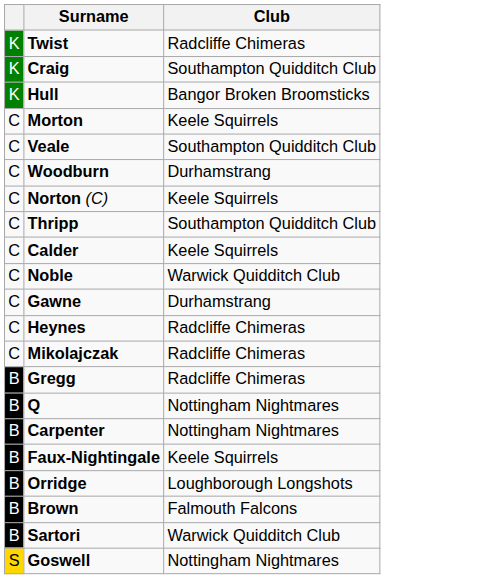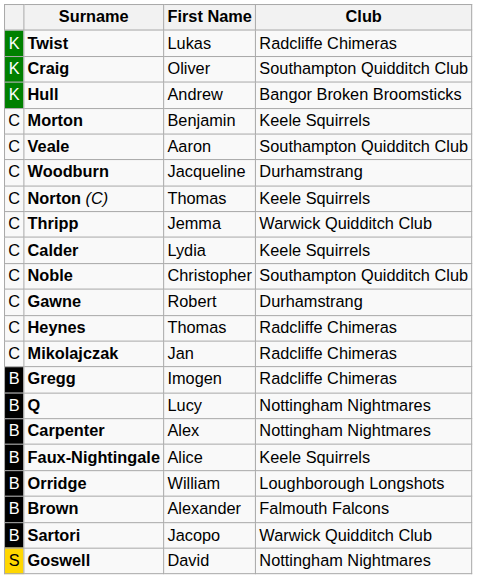+ column: (210, 17)
(272, 224) Southampton Quidditch Club -> (346, 224) Warwick Quidditch Club
(254, 276) Warwick Quidditch Club -> (364, 276) Southampton Quidditch Club
